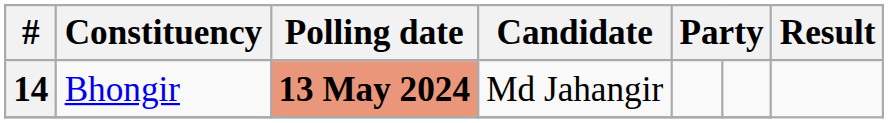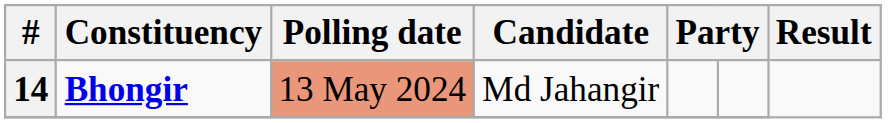(122, 88) normal -> (126, 88) bold
(374, 88) bold -> (372, 88) normal
